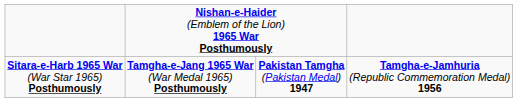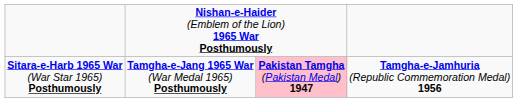(301, 77) no background -> (301, 77) pink background
